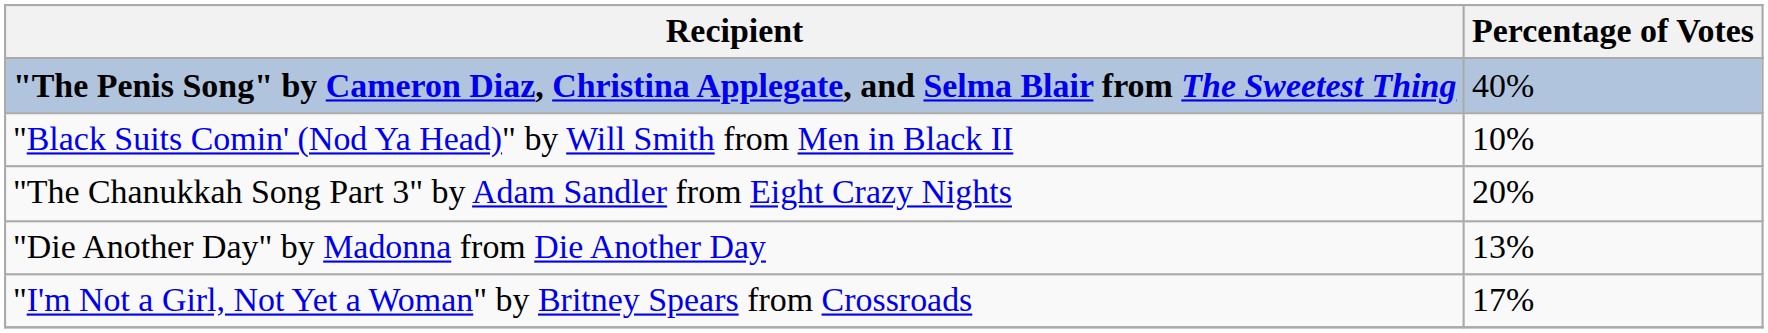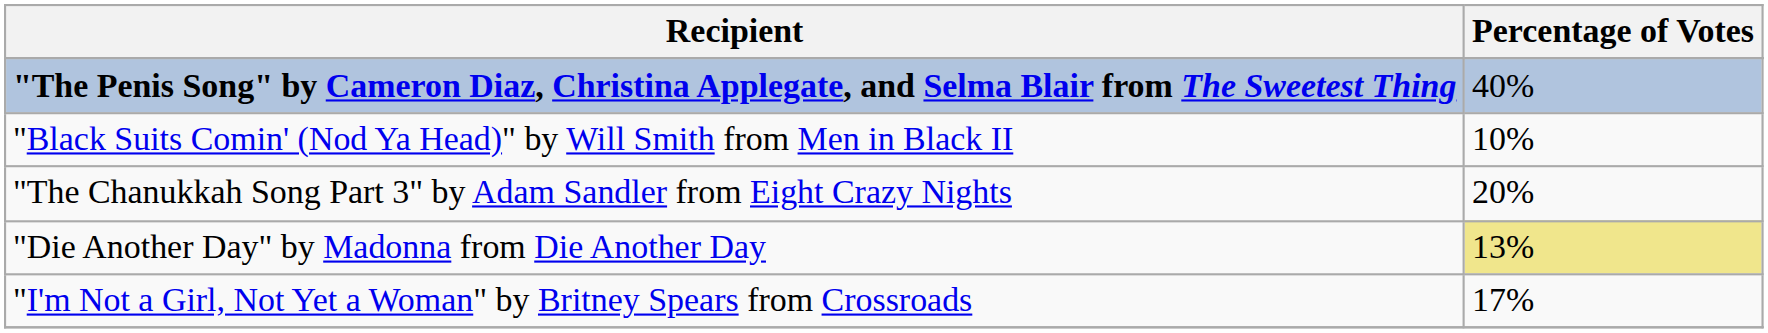(1503, 246) no background -> (1503, 246) khaki background
